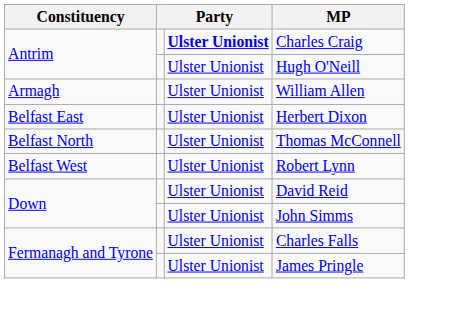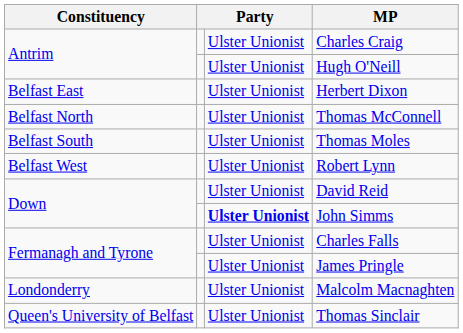(218, 41) bold -> (256, 41) normal
- row: (320, 91)
+ row: (363, 141)
(216, 215) normal -> (258, 215) bold
+ row: (385, 290)
+ row: (368, 315)
